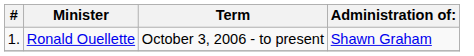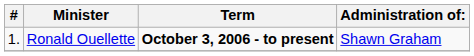(233, 39) normal -> (238, 39) bold
